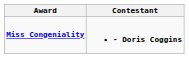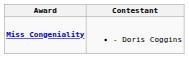(135, 40) bold -> (135, 40) normal
